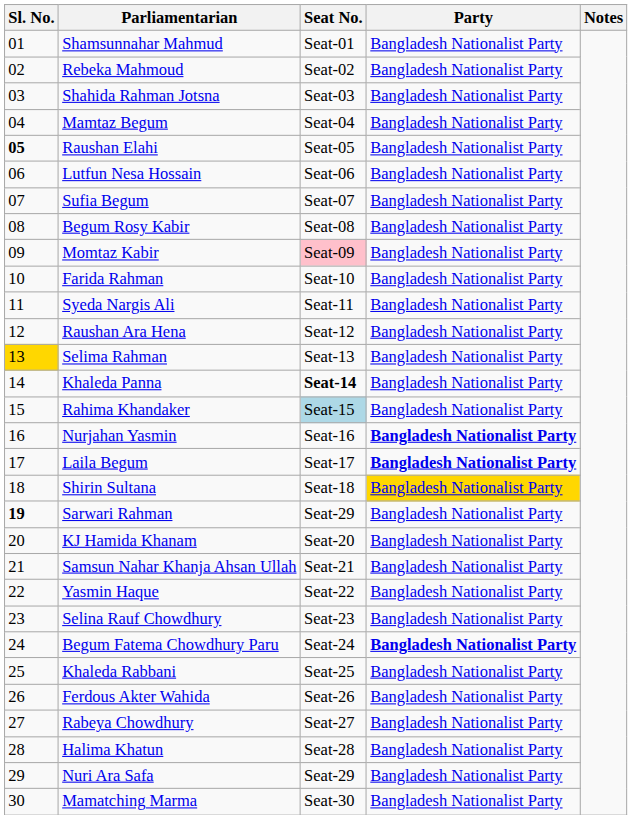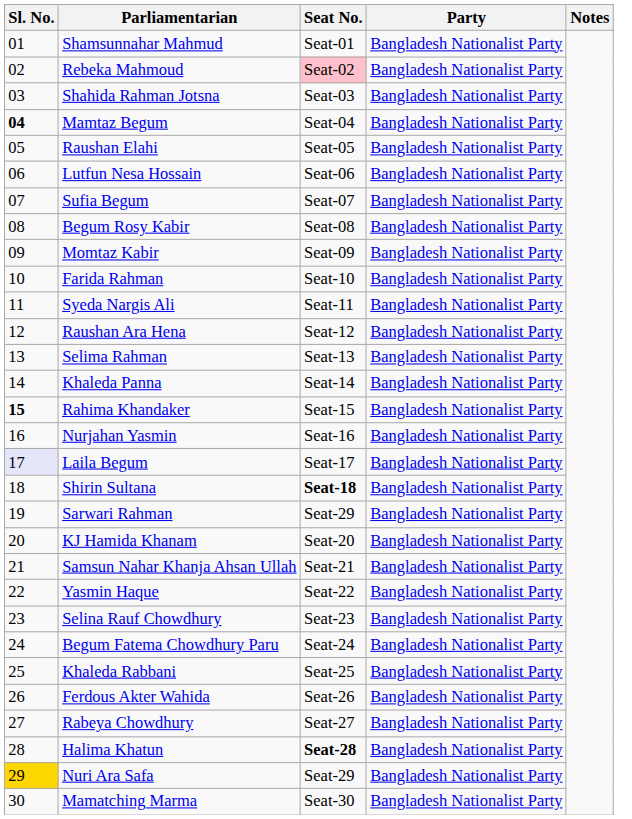(329, 69) no background -> (329, 69) pink background
(17, 122) normal -> (17, 122) bold
(17, 148) bold -> (17, 148) normal
(329, 252) pink background -> (329, 252) no background
(17, 357) gold background -> (17, 357) no background
(330, 383) bold -> (329, 383) normal
(17, 409) normal -> (17, 409) bold
(329, 409) lightblue background -> (329, 409) no background
(473, 435) bold -> (466, 435) normal
(17, 461) no background -> (17, 461) lavender background
(473, 461) bold -> (466, 461) normal
(329, 488) normal -> (330, 488) bold
(466, 488) gold background -> (466, 488) no background
(17, 514) bold -> (17, 514) normal
(473, 644) bold -> (466, 644) normal
(329, 749) normal -> (330, 749) bold
(17, 775) no background -> (17, 775) gold background
